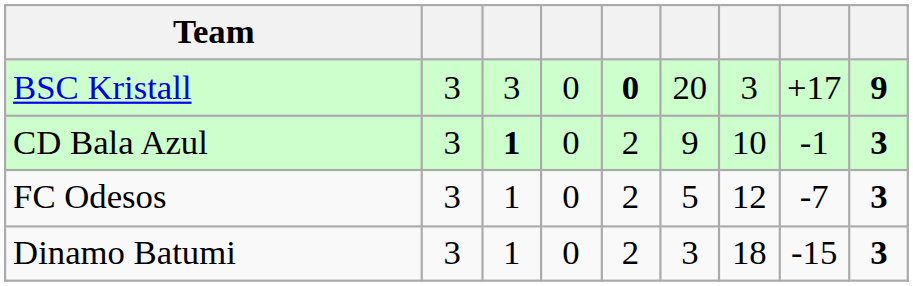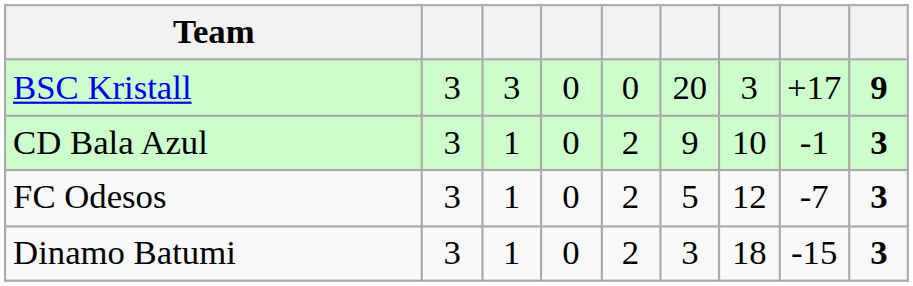(630, 87) bold -> (630, 87) normal
(512, 142) bold -> (512, 142) normal
